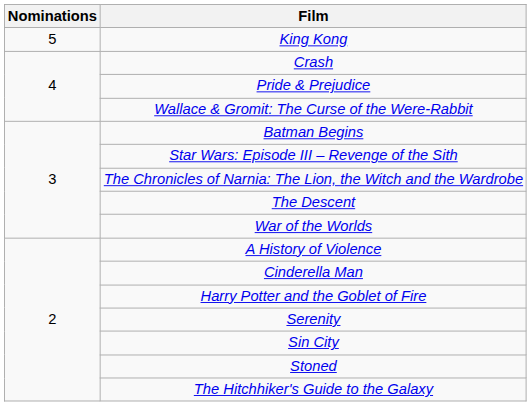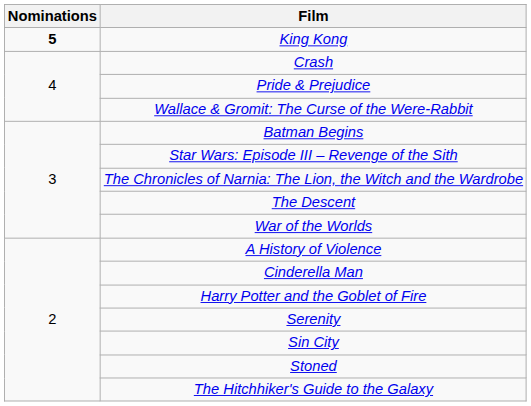(52, 39) normal -> (52, 39) bold
